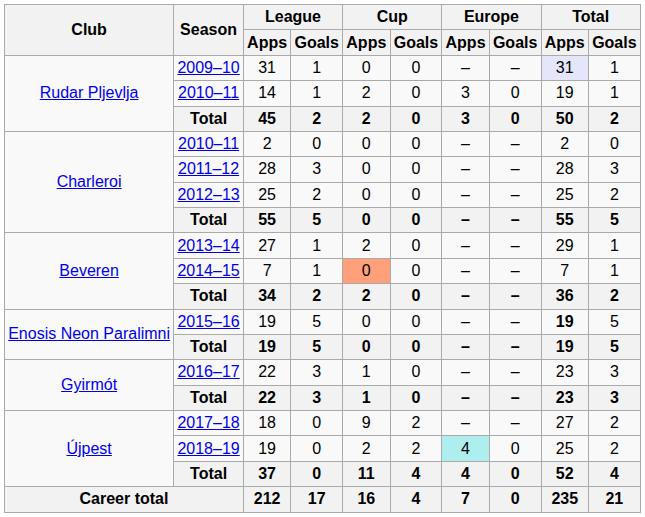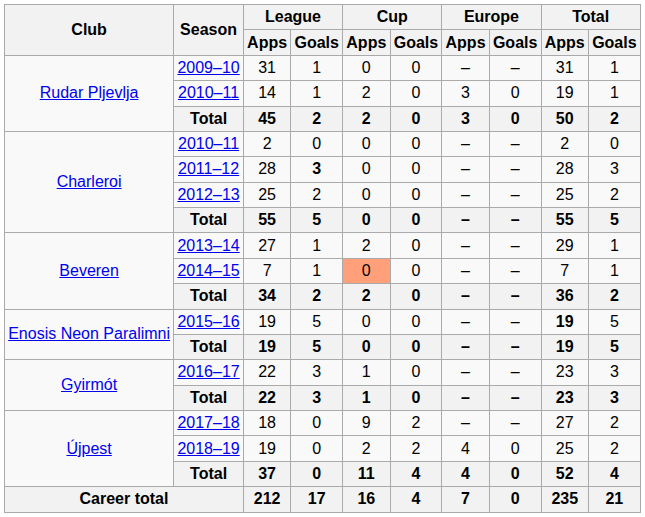(565, 67) lavender background -> (565, 67) no background
(317, 169) normal -> (317, 169) bold
(466, 448) paleturquoise background -> (466, 448) no background
